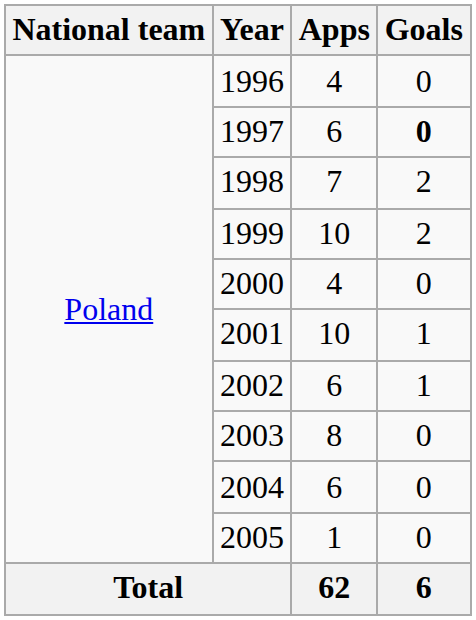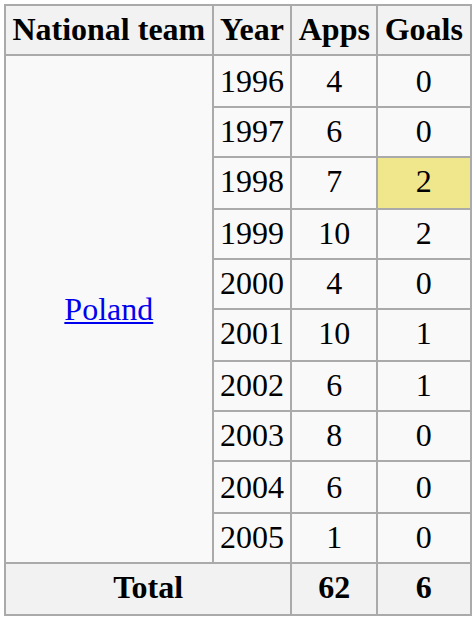(424, 131) bold -> (424, 131) normal
(424, 182) no background -> (424, 182) khaki background
